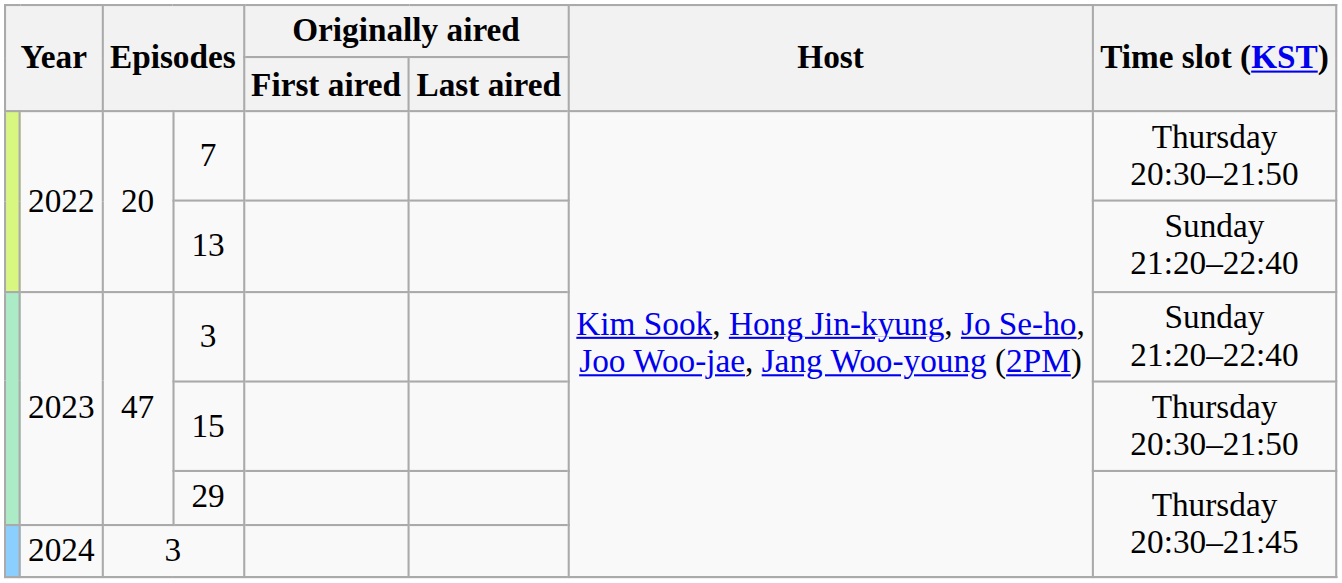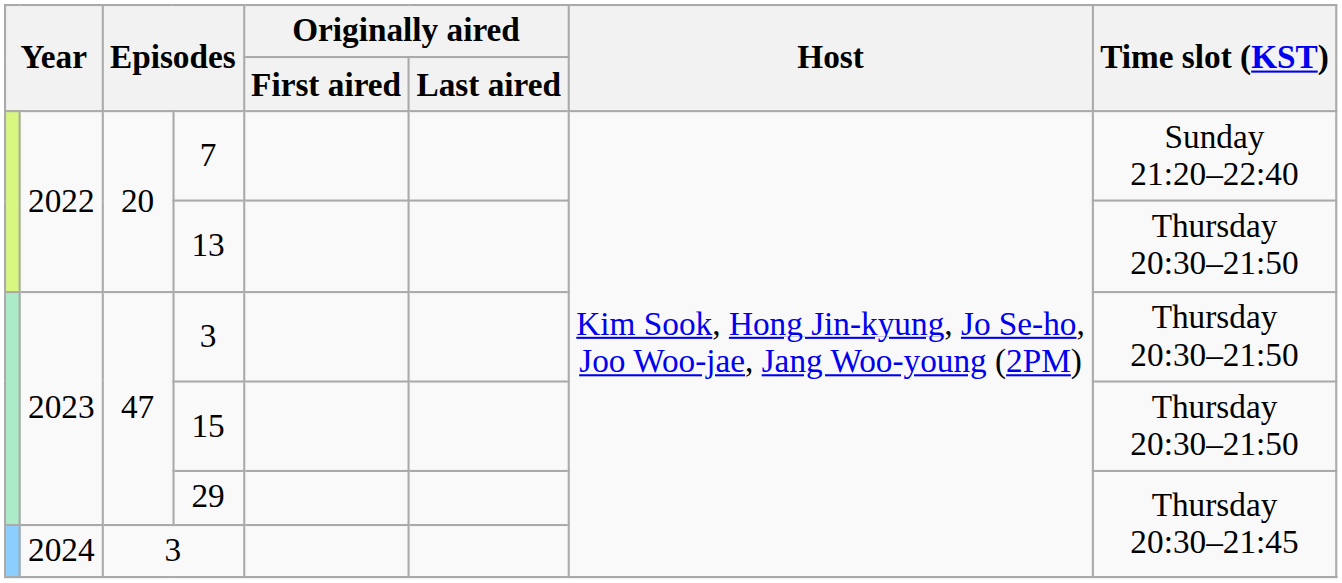(1214, 155) Thursday 20:30–21:50 -> (1214, 155) Sunday 21:20–22:40
(1214, 245) Sunday 21:20–22:40 -> (1214, 245) Thursday 20:30–21:50
(1214, 335) Sunday 21:20–22:40 -> (1214, 335) Thursday 20:30–21:50
